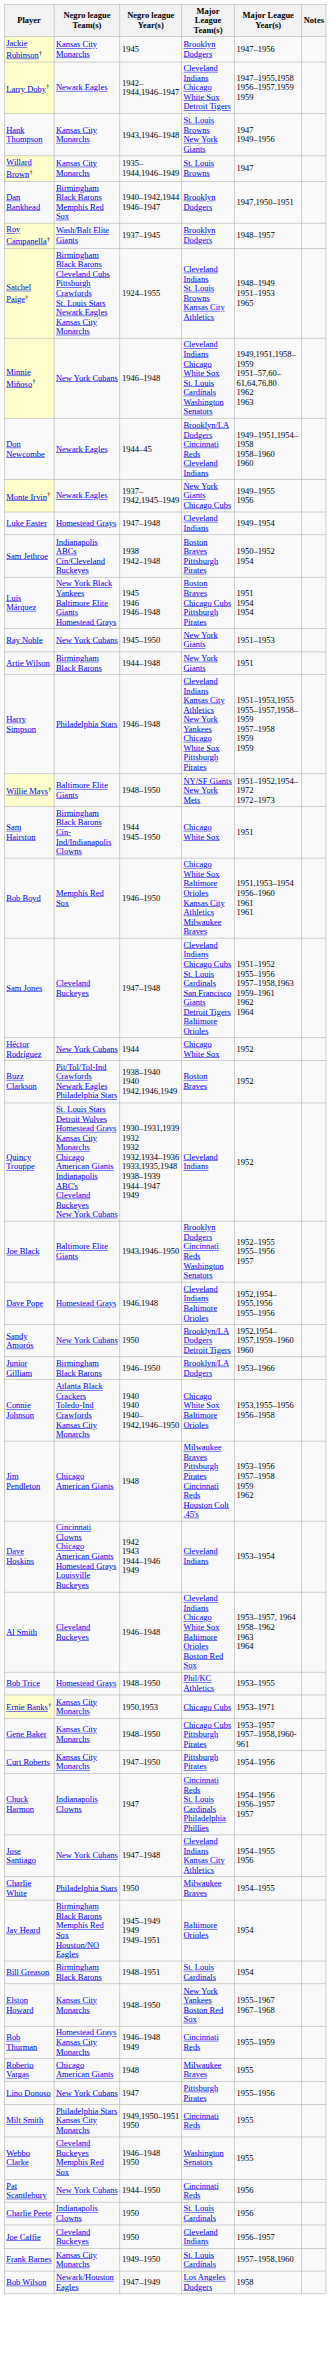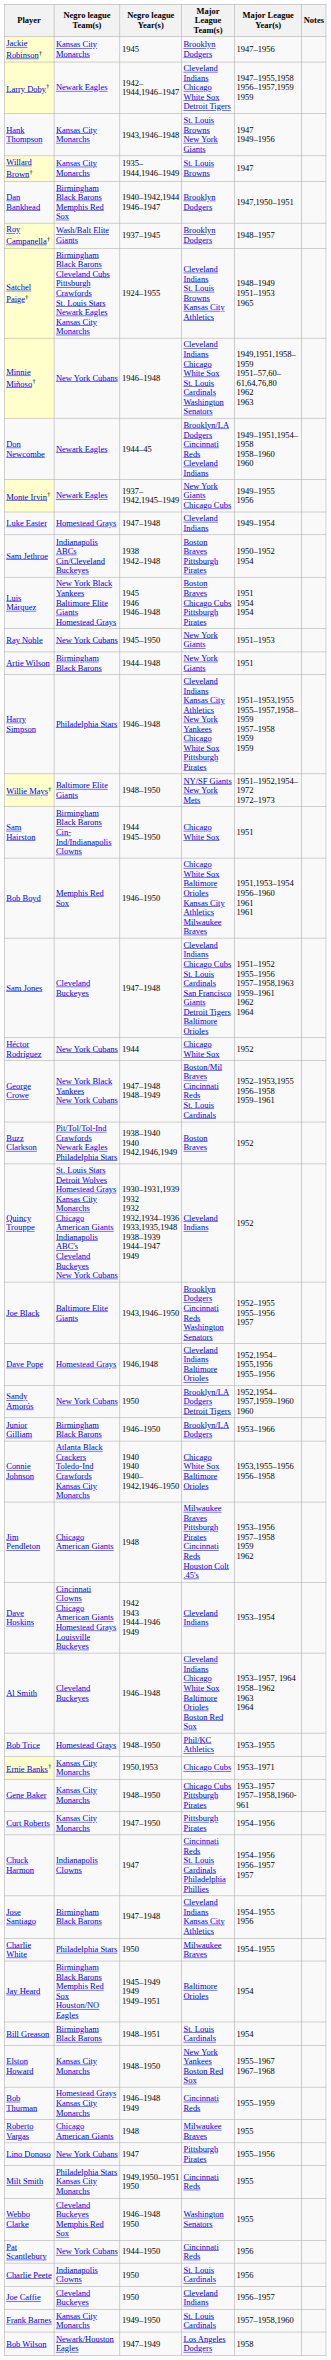+ row: (19, 1091)
(87, 1856) New York Cubans -> (79, 1917) Birmingham Black Barons
